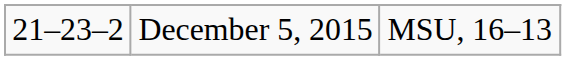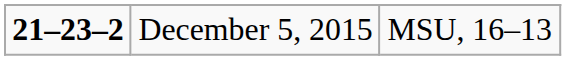(68, 29) normal -> (68, 29) bold
